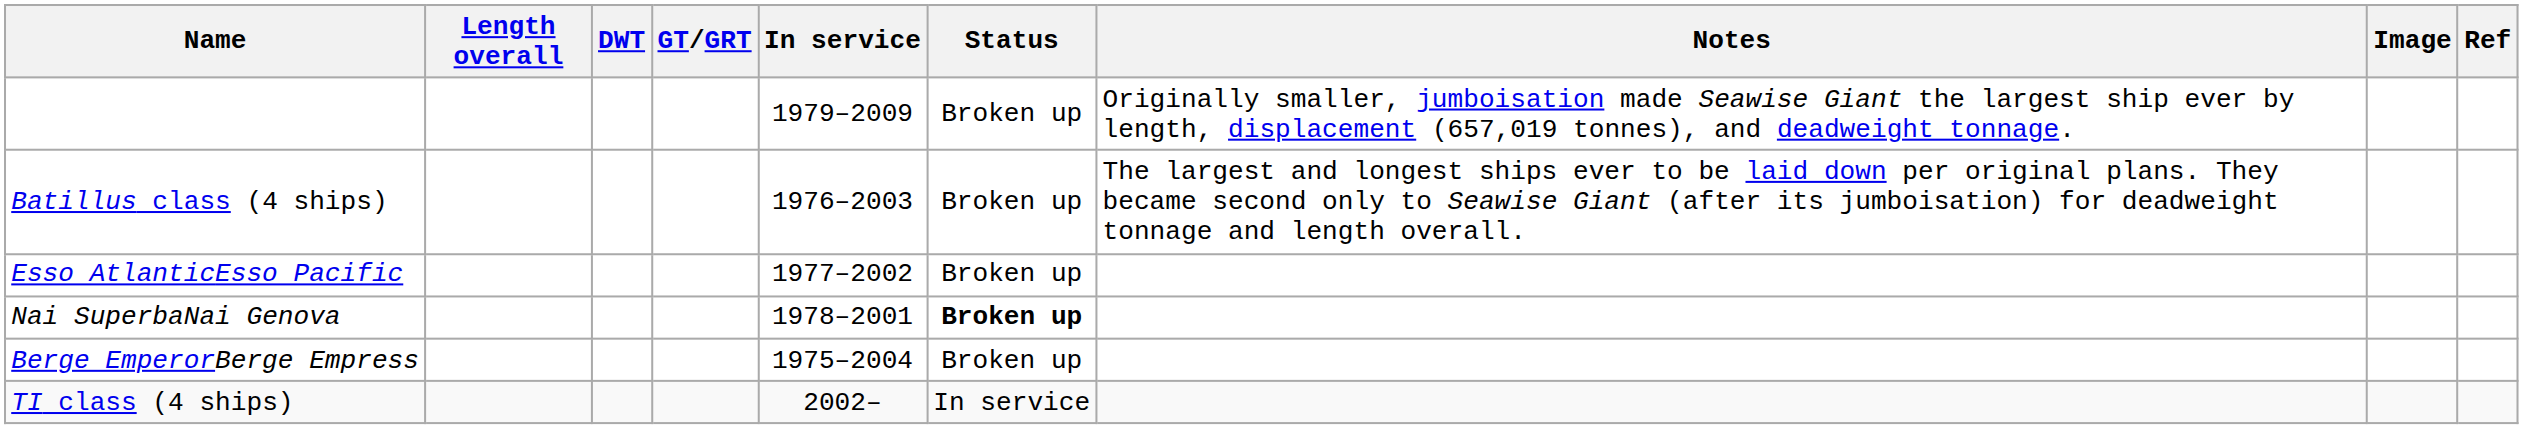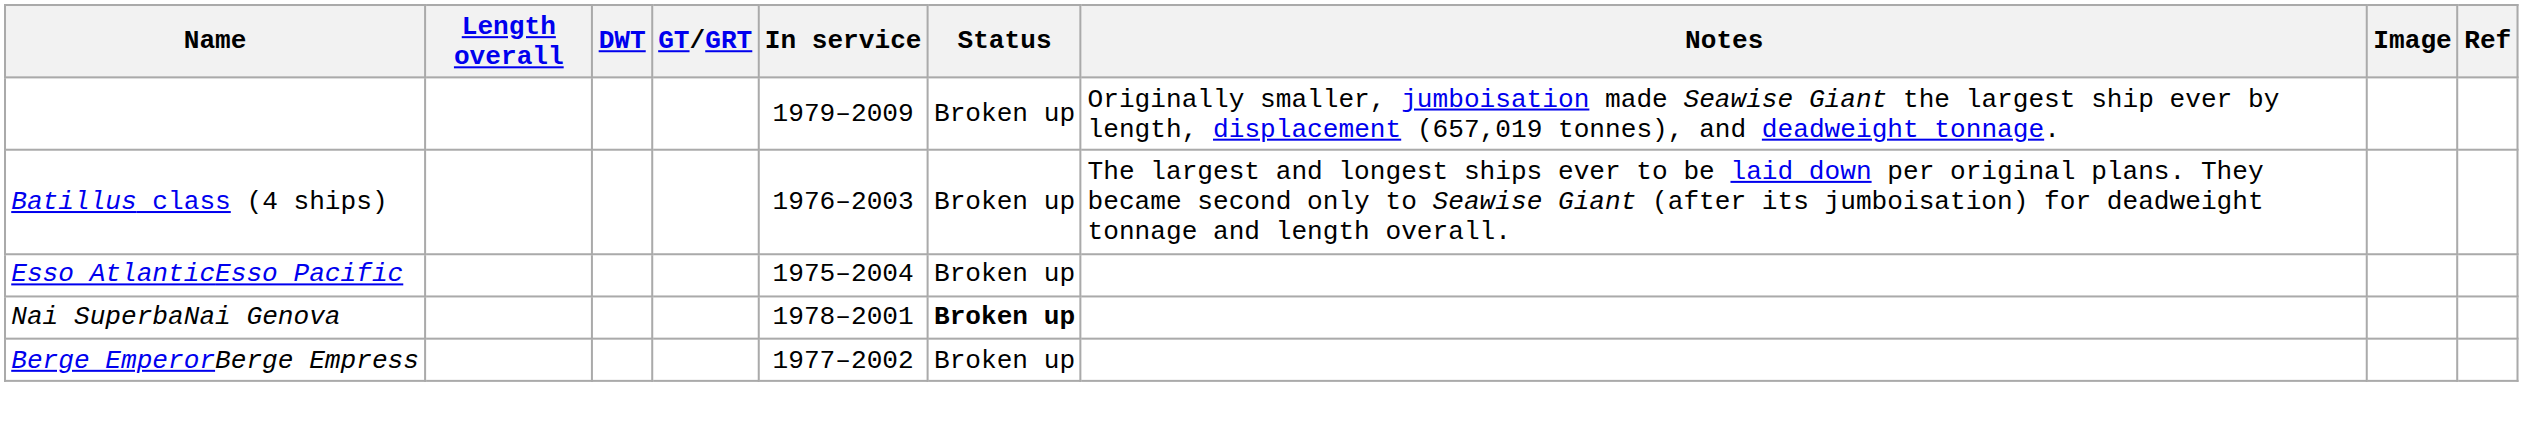(842, 275) 1977–2002 -> (843, 275) 1975–2004
(842, 360) 1975–2004 -> (843, 360) 1977–2002
- row: (152, 402)
